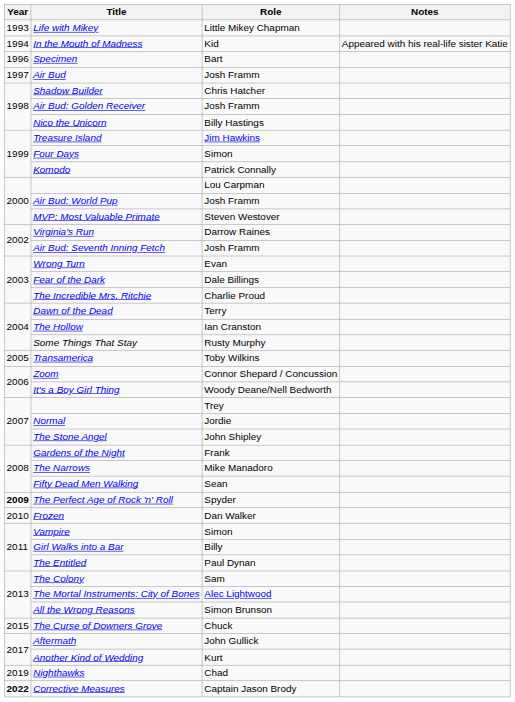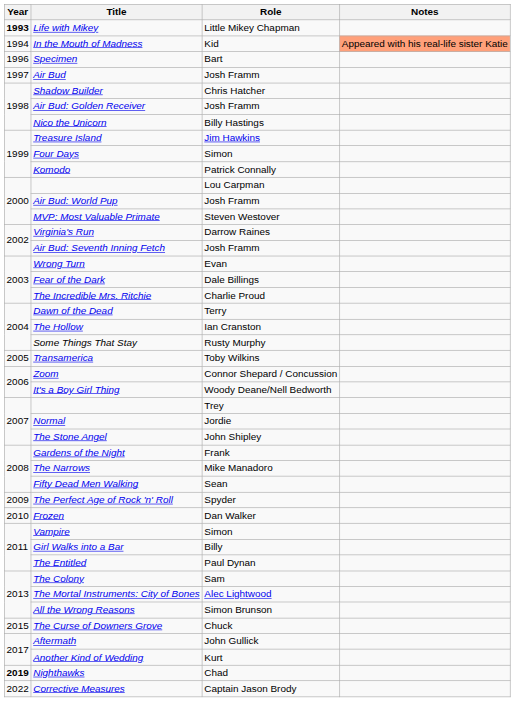(18, 28) normal -> (18, 28) bold
(425, 43) no background -> (425, 43) lightsalmon background
(18, 500) bold -> (18, 500) normal
(18, 673) normal -> (18, 673) bold
(18, 688) bold -> (18, 688) normal
